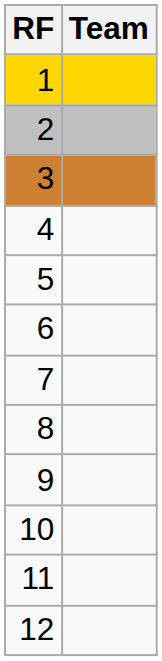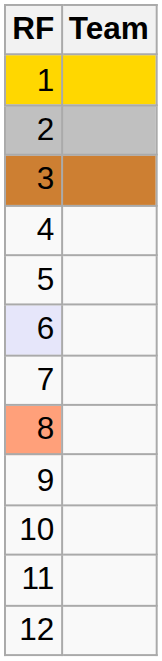(45, 329) no background -> (45, 329) lavender background
(45, 429) no background -> (45, 429) lightsalmon background
